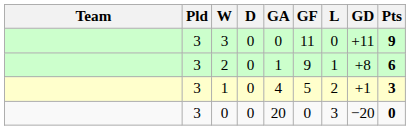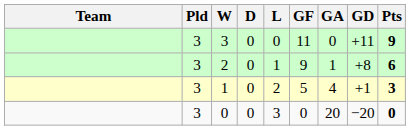columns swapped: (334, 16) <-> (278, 16)
